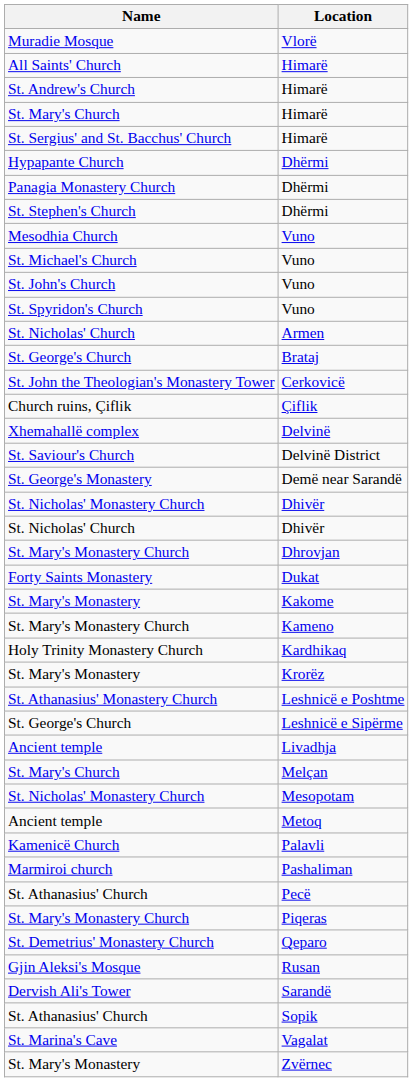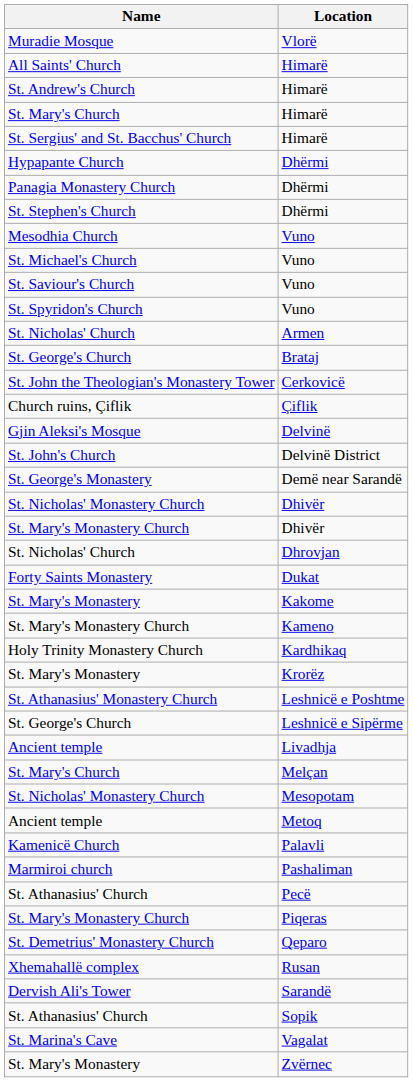(62, 284) St. John's Church -> (71, 284) St. Saviour's Church
(73, 430) Xhemahallë complex -> (74, 430) Gjin Aleksi's Mosque
(71, 455) St. Saviour's Church -> (62, 455) St. John's Church
(71, 528) St. Nicholas' Church -> (99, 528) St. Mary's Monastery Church
(99, 552) St. Mary's Monastery Church -> (71, 552) St. Nicholas' Church
(74, 966) Gjin Aleksi's Mosque -> (73, 966) Xhemahallë complex
